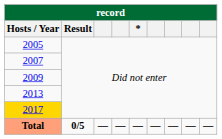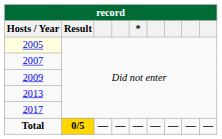(33, 45) no background -> (33, 45) lightyellow background
(33, 110) gold background -> (33, 110) no background
(33, 126) lightsalmon background -> (33, 126) no background
(78, 126) no background -> (78, 126) gold background
